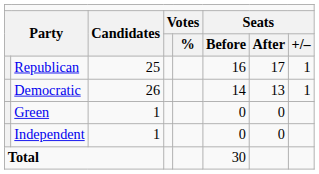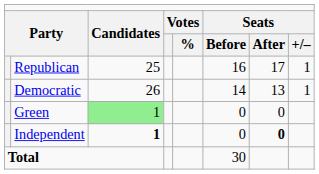(157, 112) no background -> (157, 112) lightgreen background
(157, 135) normal -> (157, 135) bold
(281, 135) normal -> (281, 135) bold
